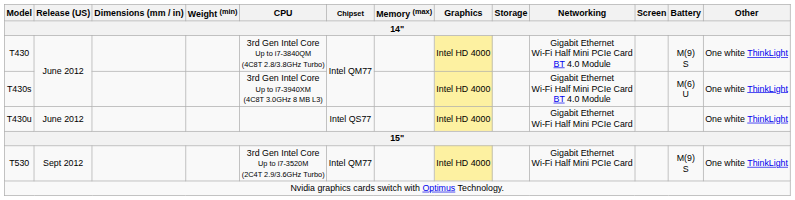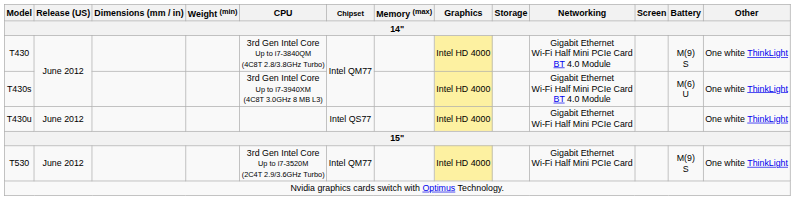(63, 163) Sept 2012 -> (63, 163) June 2012
